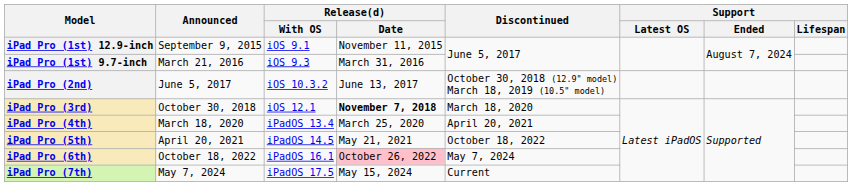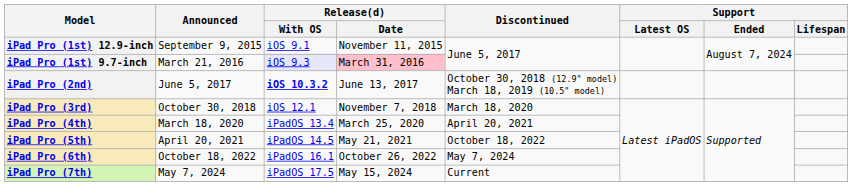(288, 62) no background -> (288, 62) lavender background
(381, 62) no background -> (381, 62) pink background
(297, 85) normal -> (297, 85) bold
(388, 107) bold -> (388, 107) normal
(388, 157) pink background -> (388, 157) no background
